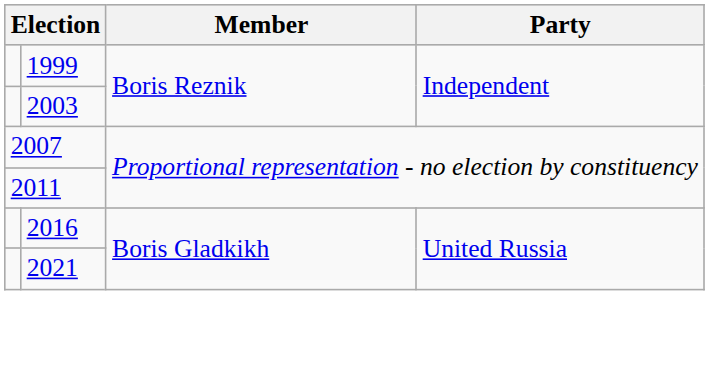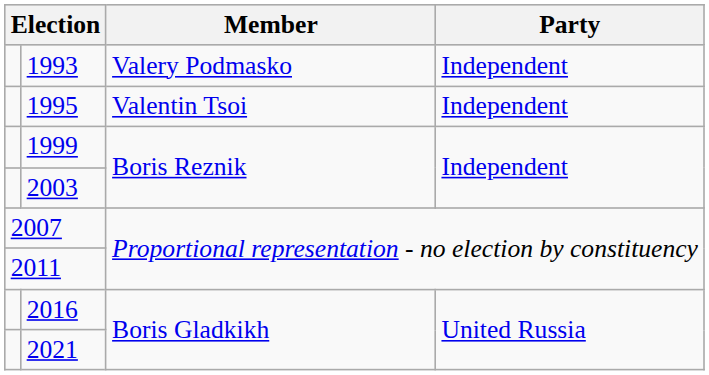+ row: (52, 65)
+ row: (52, 106)
